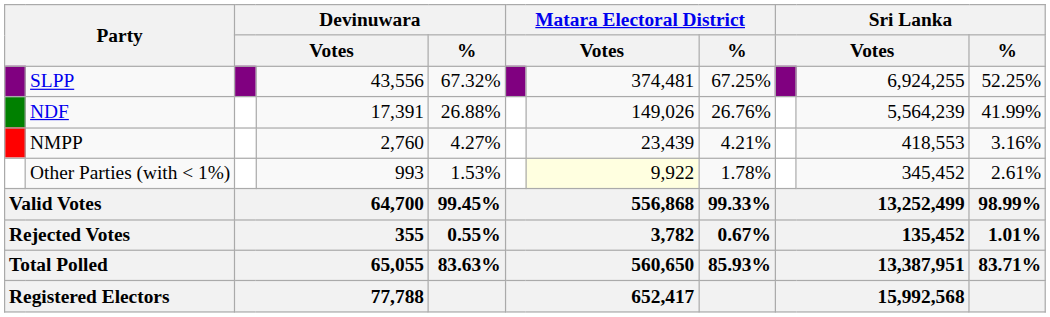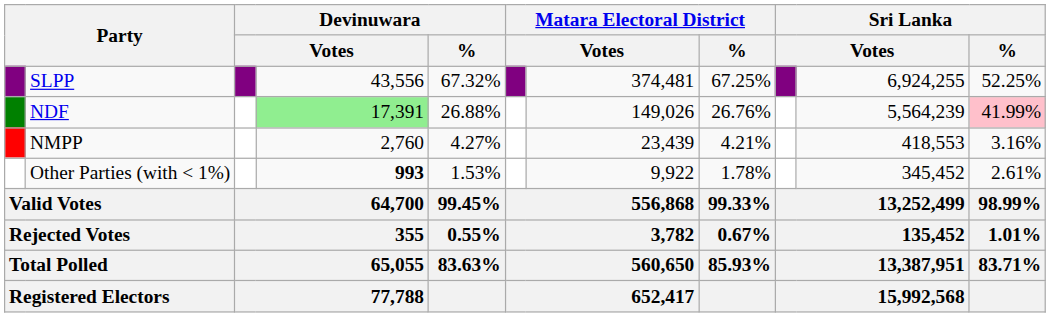(397, 111) no background -> (397, 111) lightgreen background
(1011, 111) no background -> (1011, 111) pink background
(409, 173) normal -> (409, 173) bold
(673, 173) lightyellow background -> (673, 173) no background
